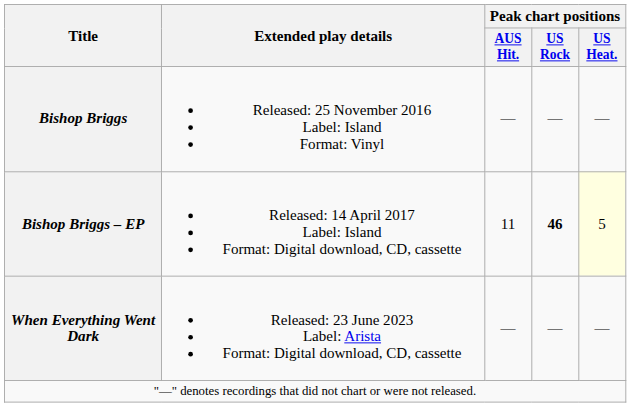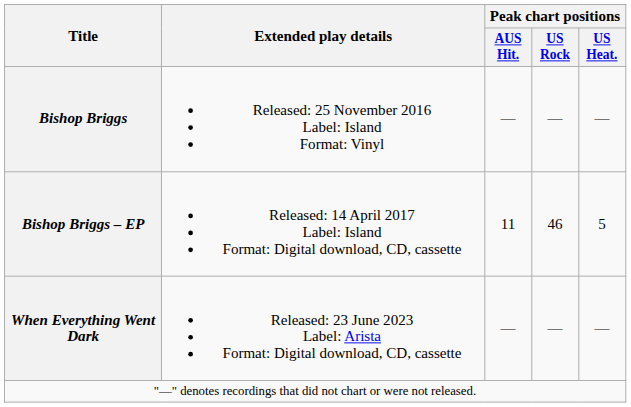(555, 223) bold -> (555, 223) normal
(602, 223) lightyellow background -> (602, 223) no background
